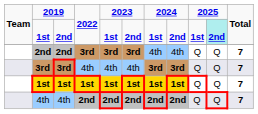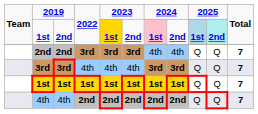(111, 37) no background -> (111, 37) gold background
(156, 37) no background -> (156, 37) pink background
(197, 37) no background -> (197, 37) lightblue background
